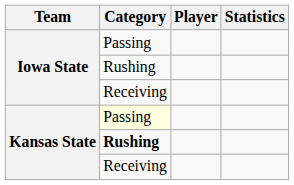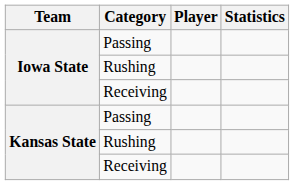(127, 117) lightyellow background -> (127, 117) no background
(131, 141) bold -> (129, 141) normal
